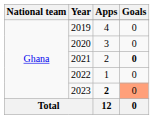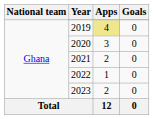(106, 28) no background -> (106, 28) khaki background
(134, 59) bold -> (134, 59) normal
(106, 91) bold -> (106, 91) normal
(134, 91) lightsalmon background -> (134, 91) no background
